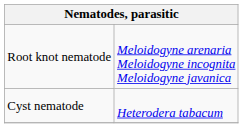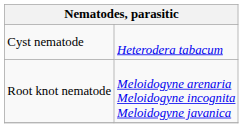rows swapped: (46, 105) <-> (59, 56)
